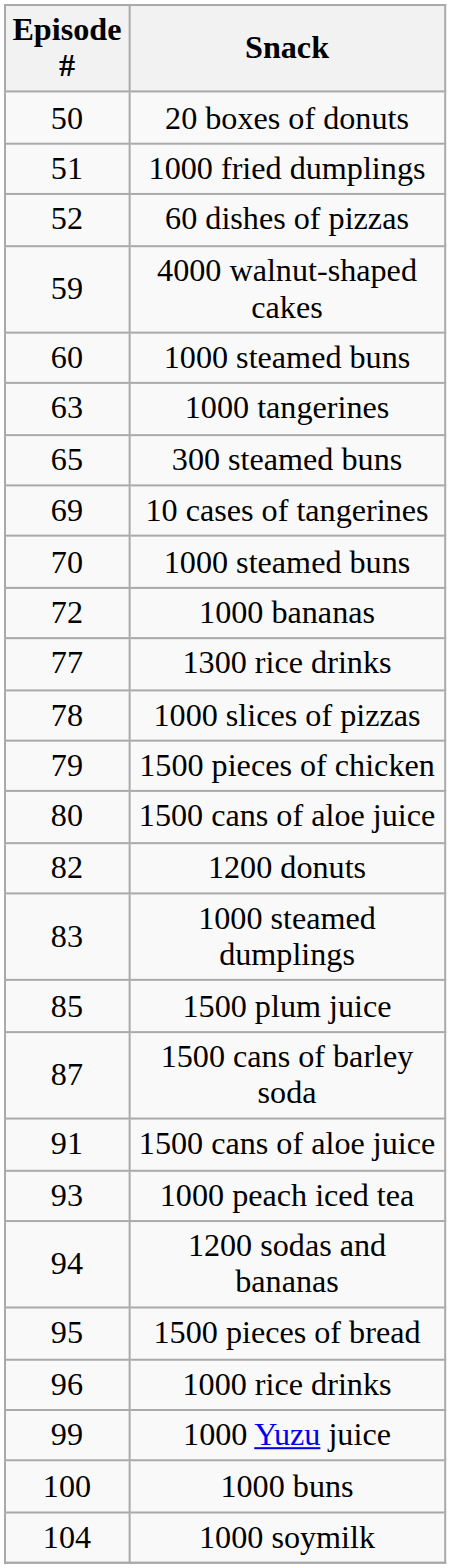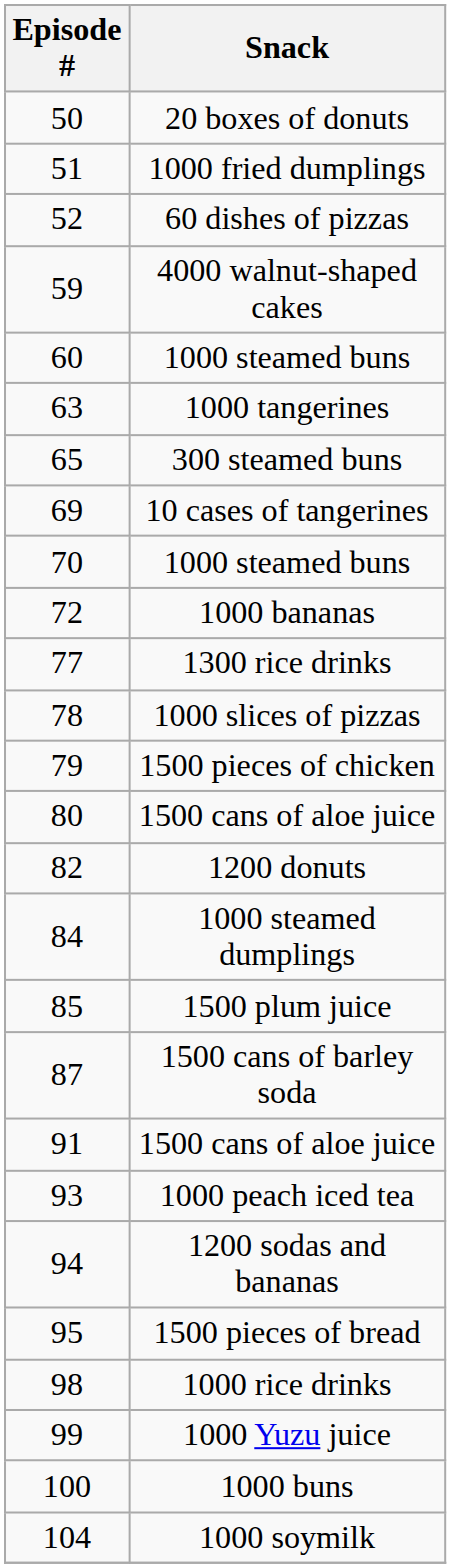(67, 936) 83 -> (67, 936) 84
(67, 1383) 96 -> (67, 1383) 98
